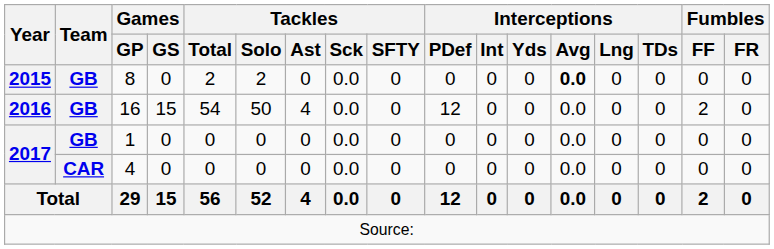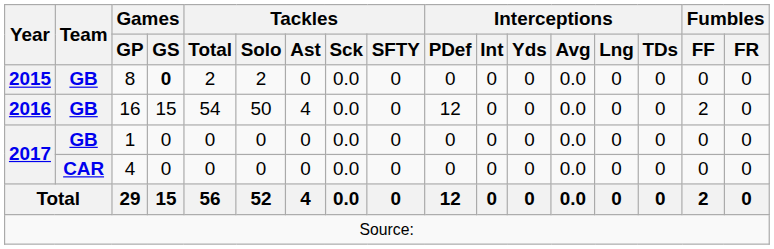(166, 79) normal -> (166, 79) bold
(573, 79) bold -> (573, 79) normal
